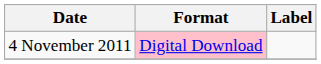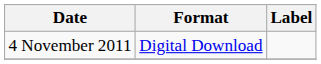(201, 45) pink background -> (201, 45) no background
